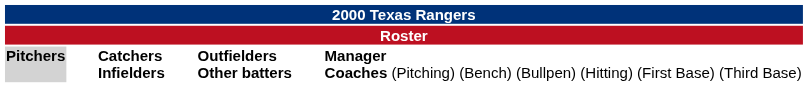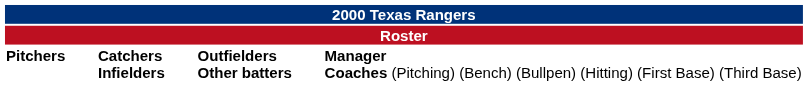(36, 56) lightgrey background -> (36, 56) no background
